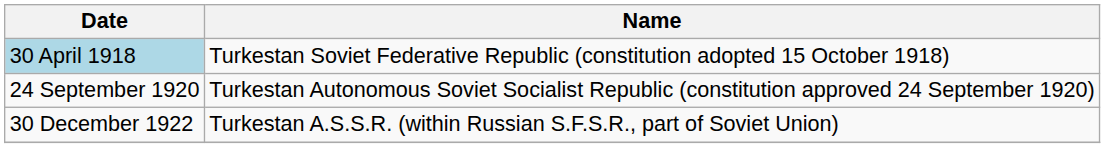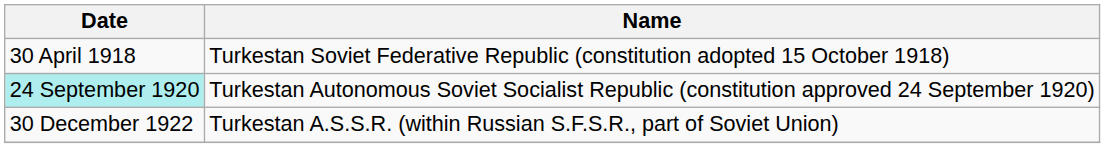(73, 55) lightblue background -> (73, 55) no background
(105, 90) no background -> (105, 90) paleturquoise background
